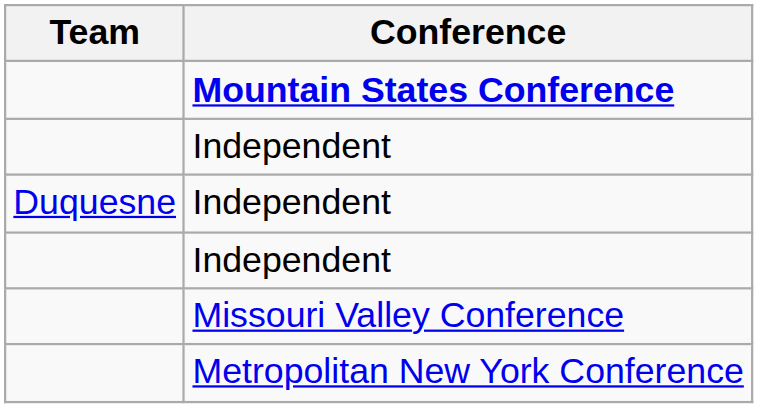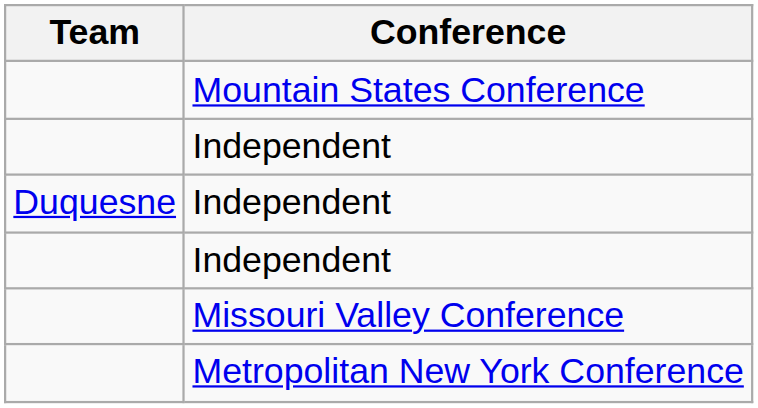(433, 89) bold -> (419, 89) normal
